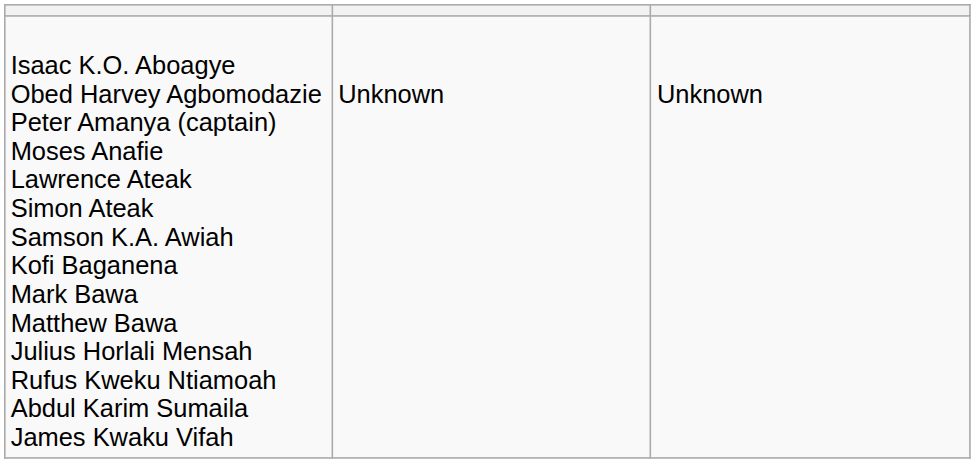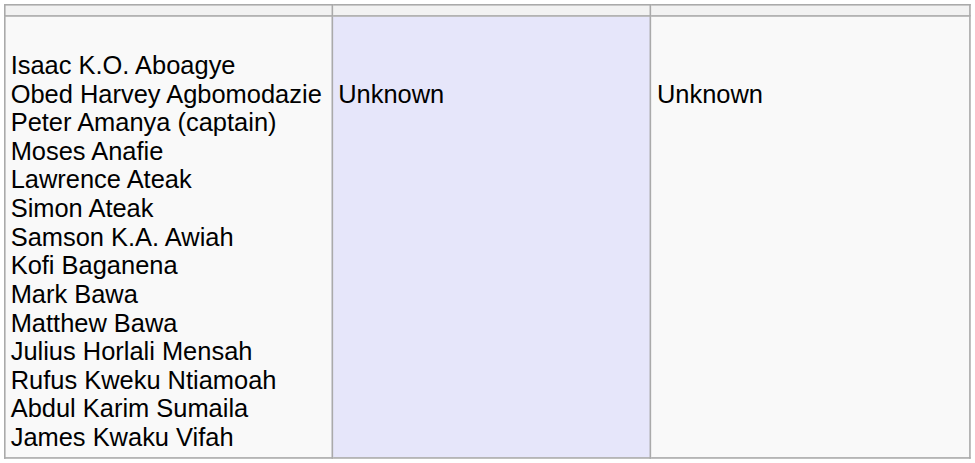(391, 93) no background -> (391, 93) lavender background
